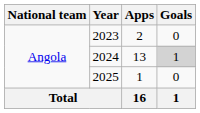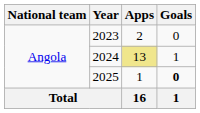(139, 56) no background -> (139, 56) khaki background
(176, 56) lightgrey background -> (176, 56) no background
(176, 77) normal -> (176, 77) bold
